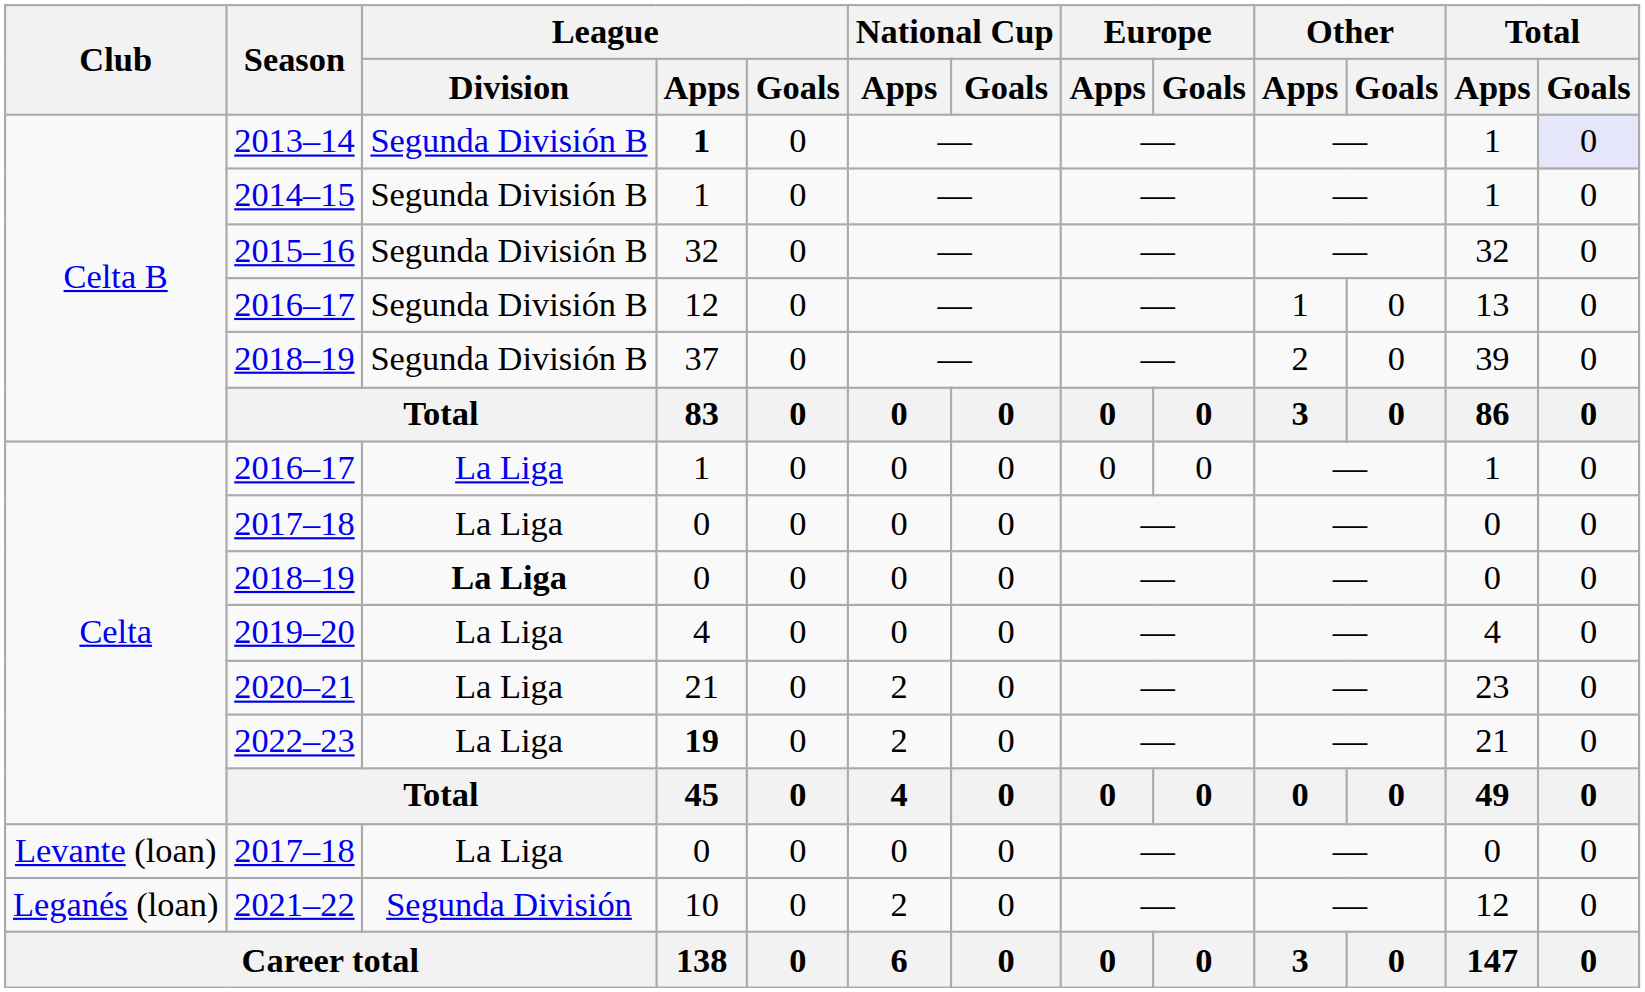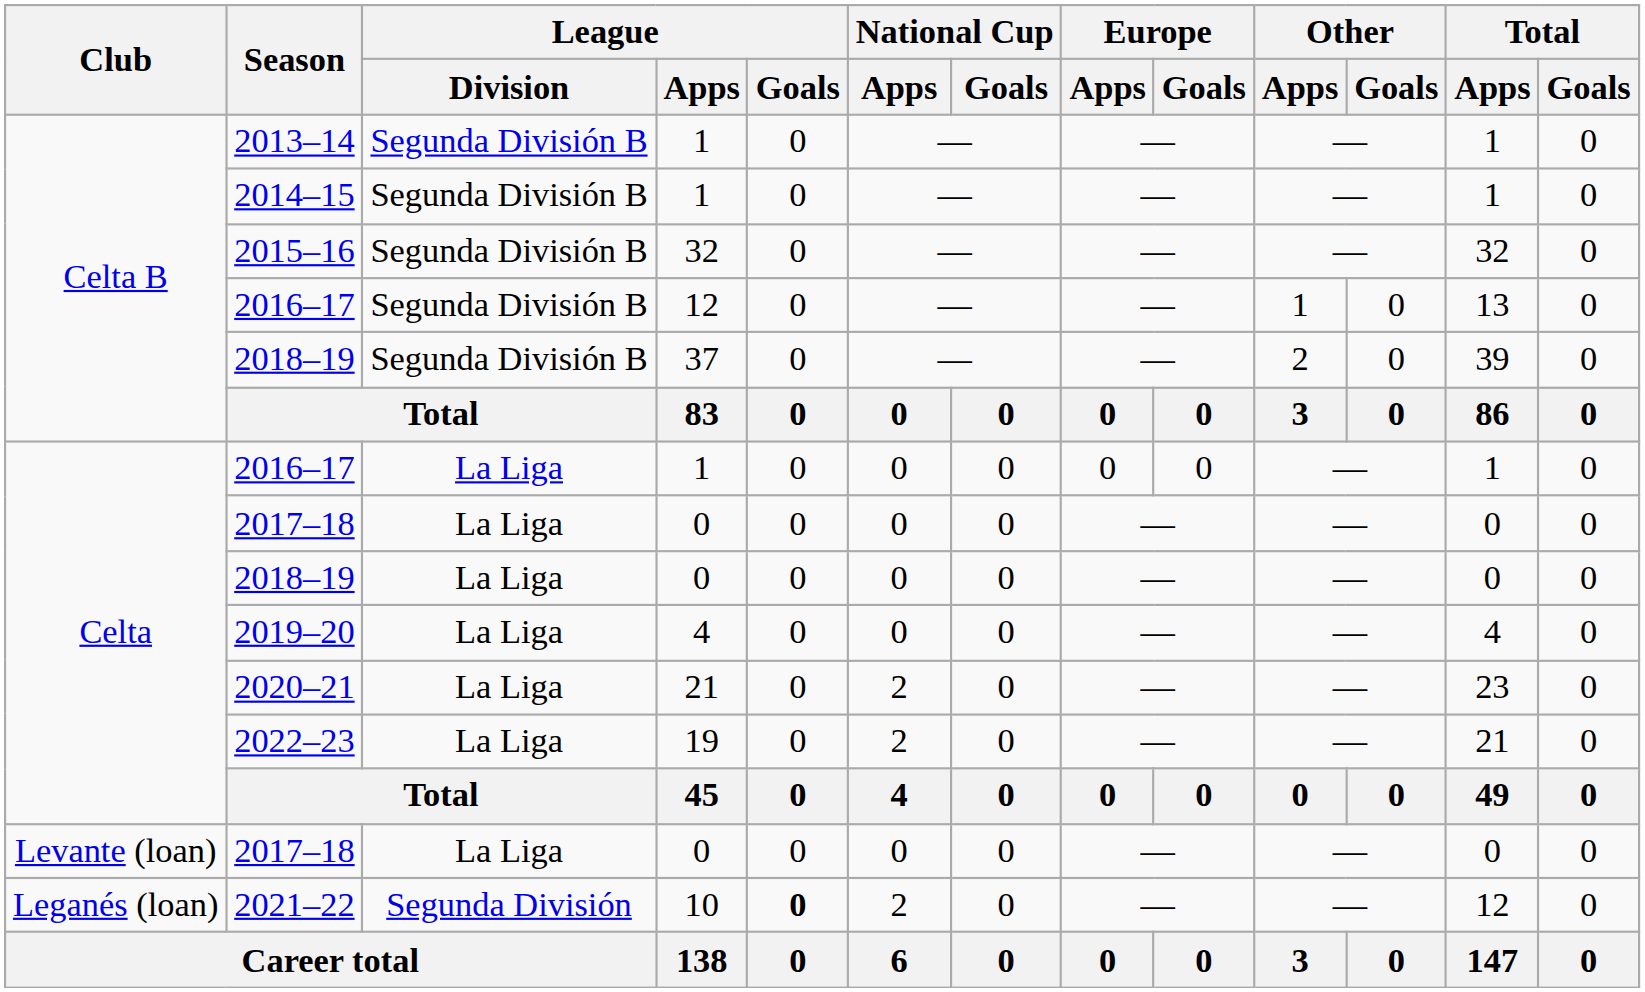(702, 140) bold -> (702, 140) normal
(1589, 140) lavender background -> (1589, 140) no background
(509, 577) bold -> (509, 577) normal
(702, 741) bold -> (702, 741) normal
(798, 904) normal -> (798, 904) bold
